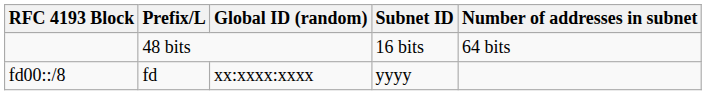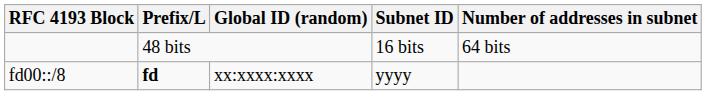(150, 75) normal -> (150, 75) bold
